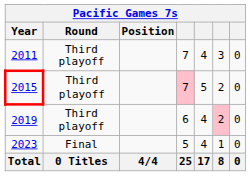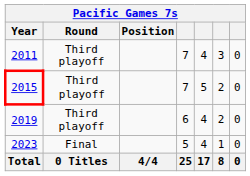(185, 87) pink background -> (185, 87) no background
(221, 120) pink background -> (221, 120) no background
